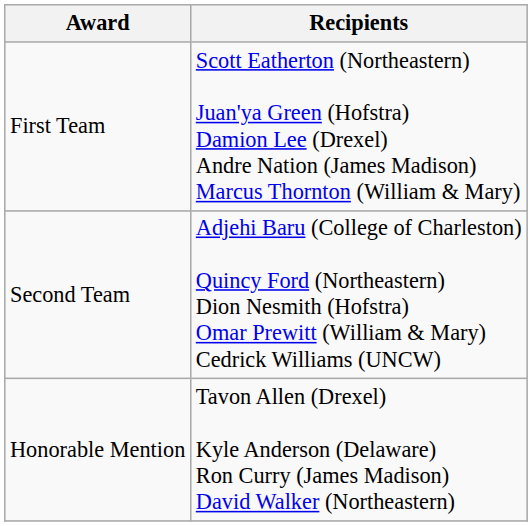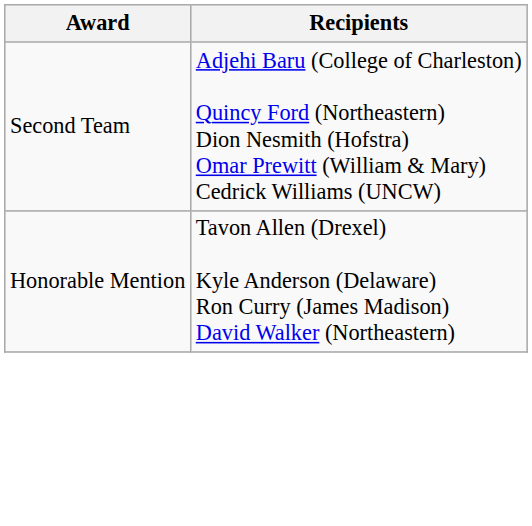- row: (58, 125)
